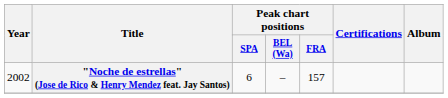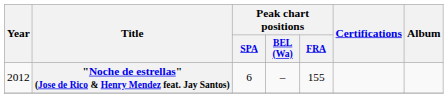(18, 77) 2002 -> (18, 77) 2012
(316, 77) 157 -> (316, 77) 155
